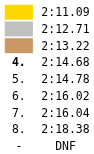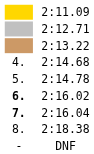(19, 62) bold -> (19, 62) normal
(19, 96) normal -> (19, 96) bold
(19, 113) normal -> (19, 113) bold
